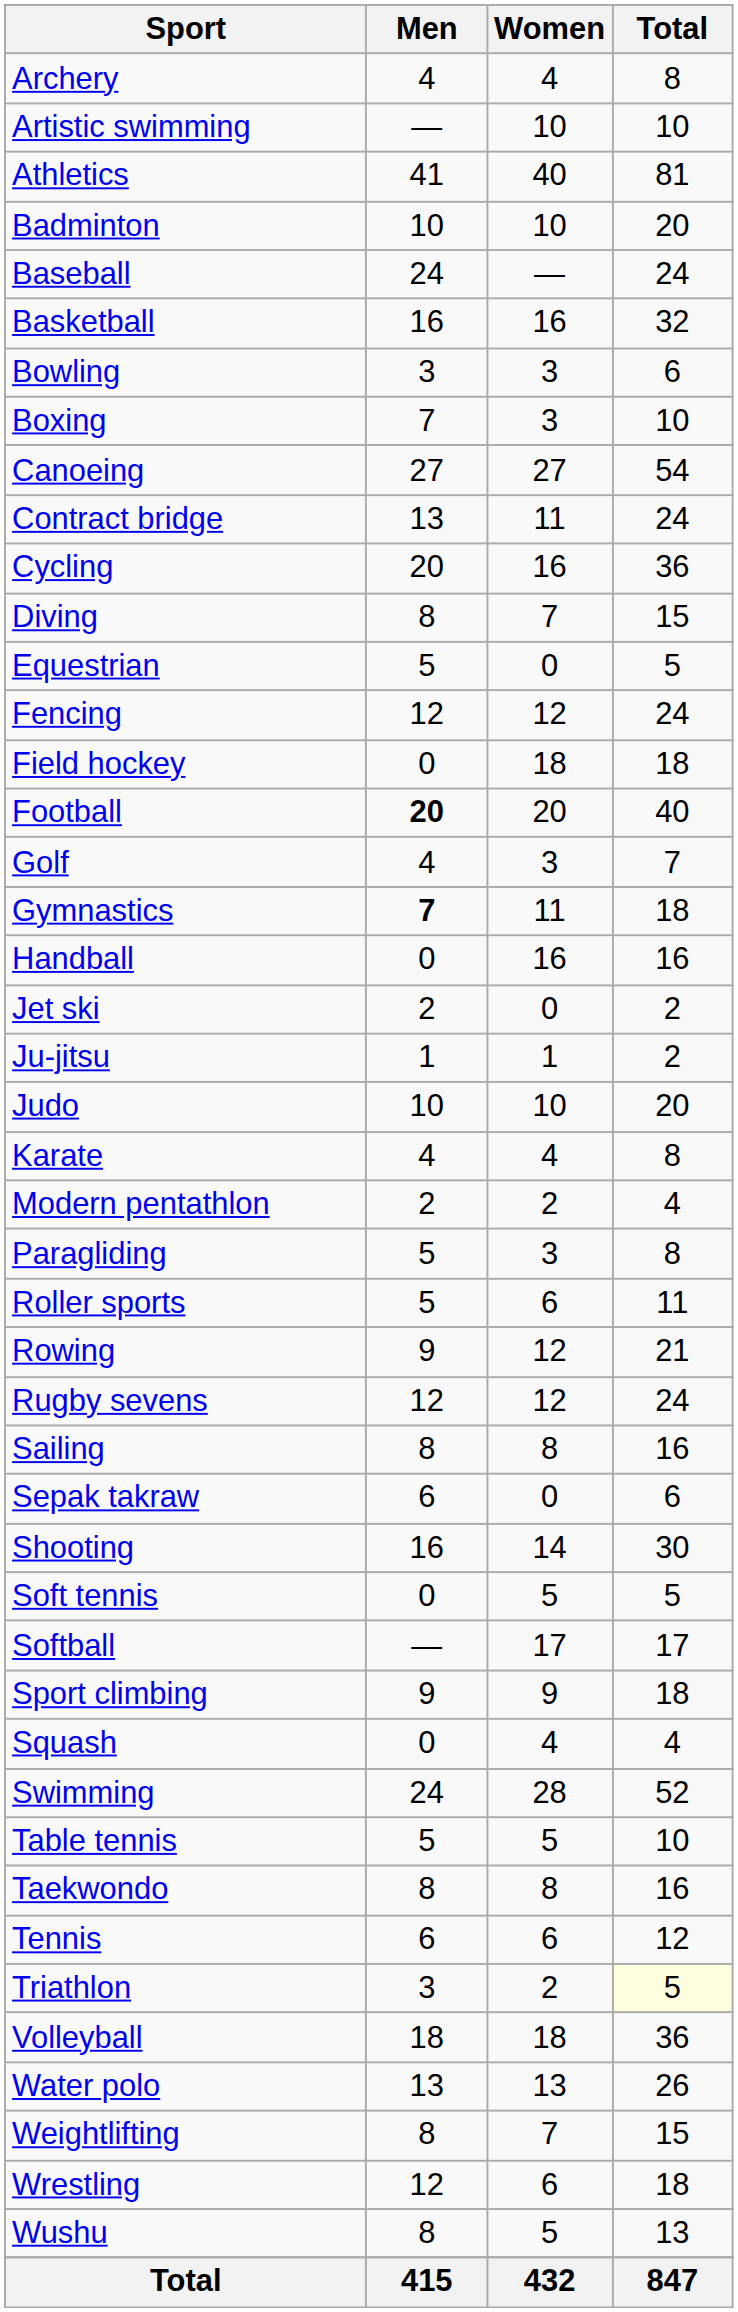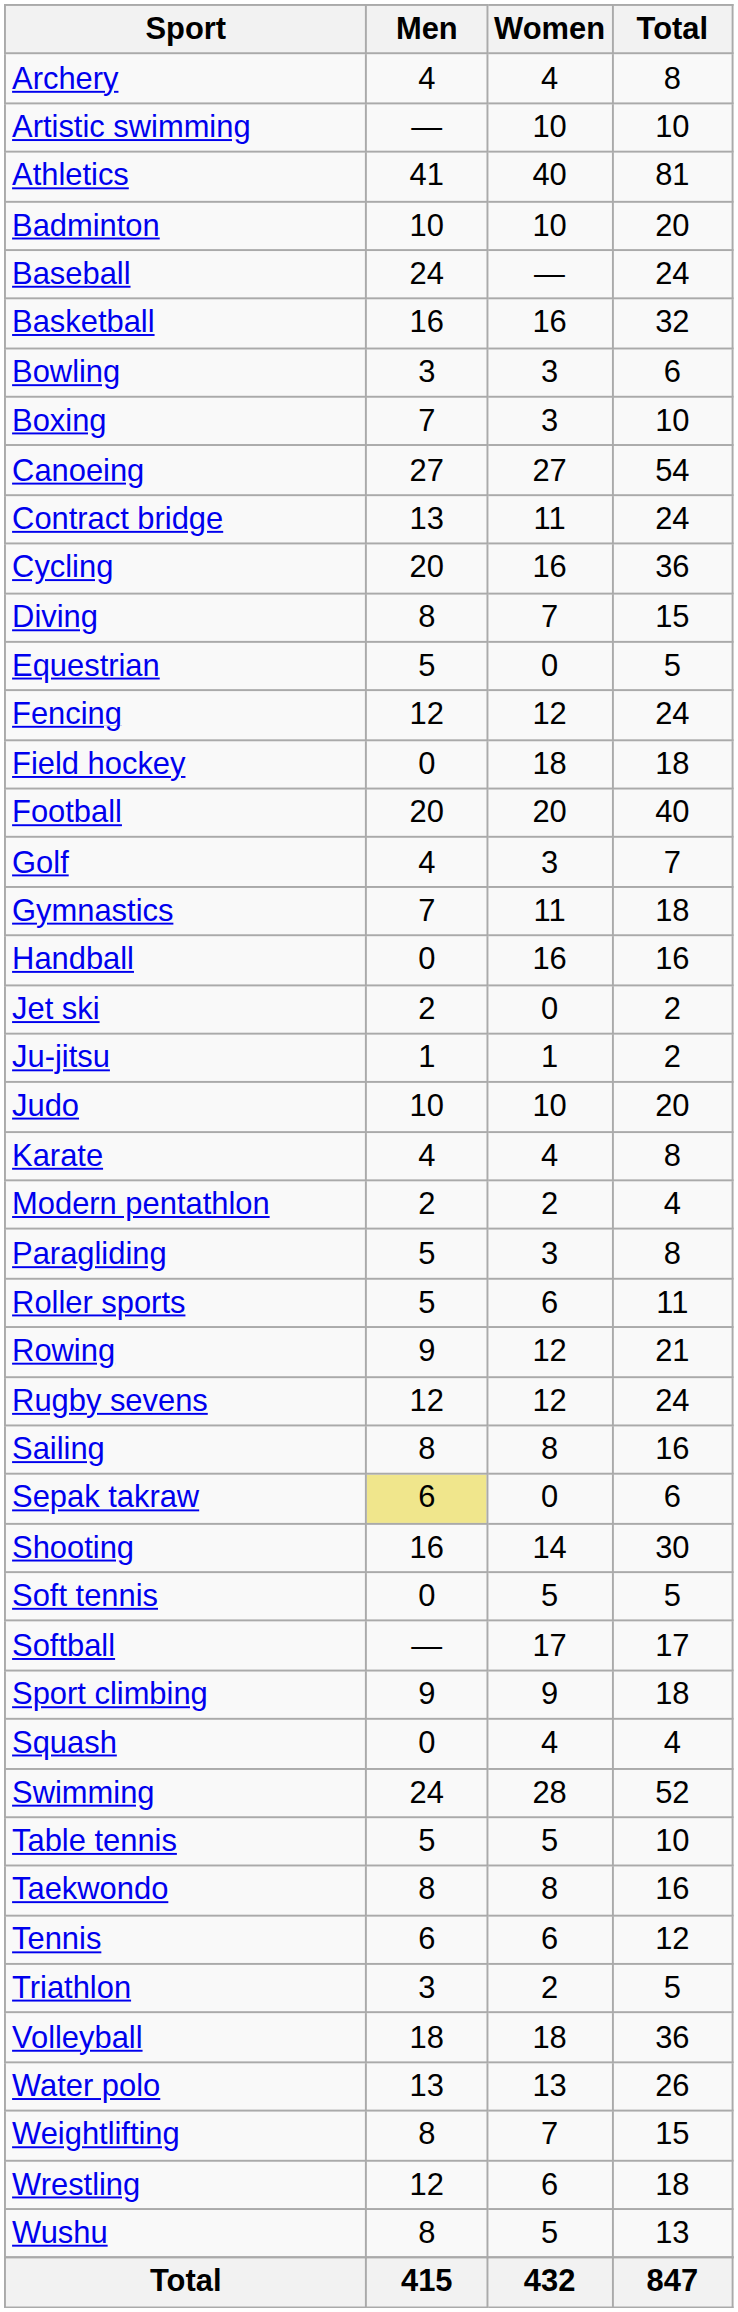(427, 812) bold -> (427, 812) normal
(427, 910) bold -> (427, 910) normal
(427, 1498) no background -> (427, 1498) khaki background
(672, 1987) lightyellow background -> (672, 1987) no background
